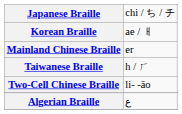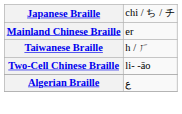- row: (64, 32)
